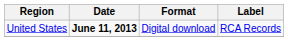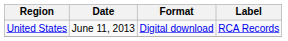(104, 28) bold -> (103, 28) normal
